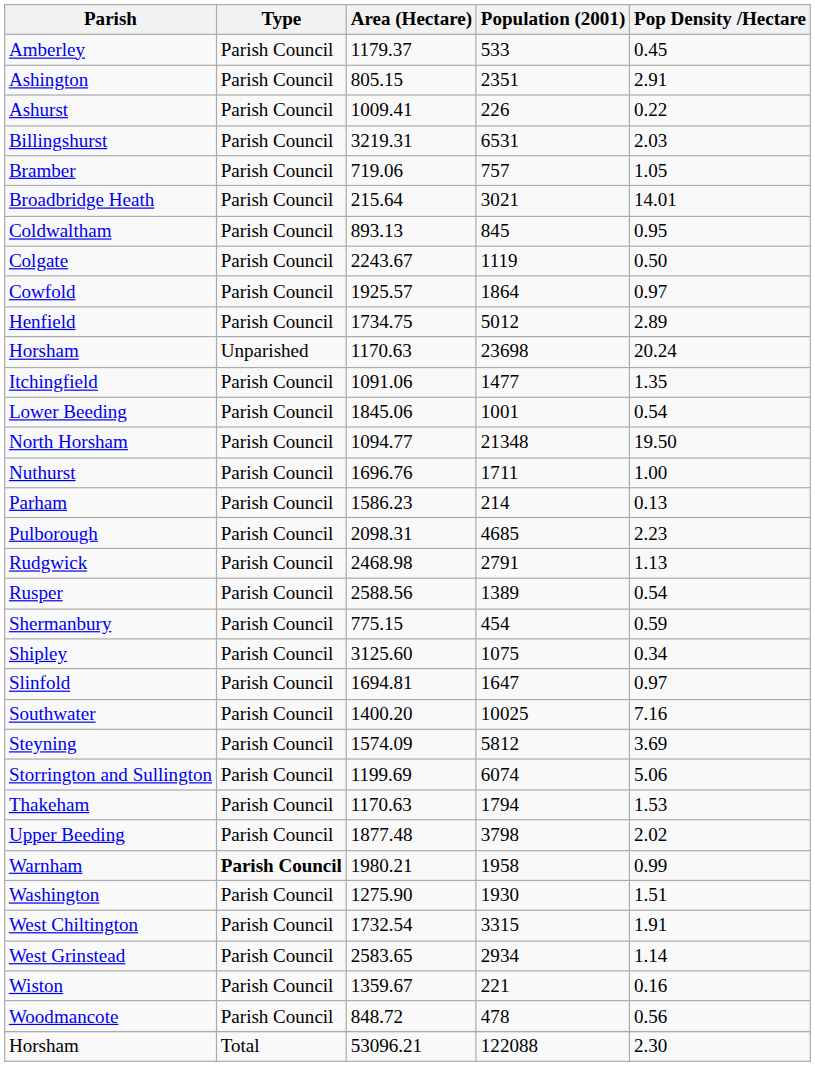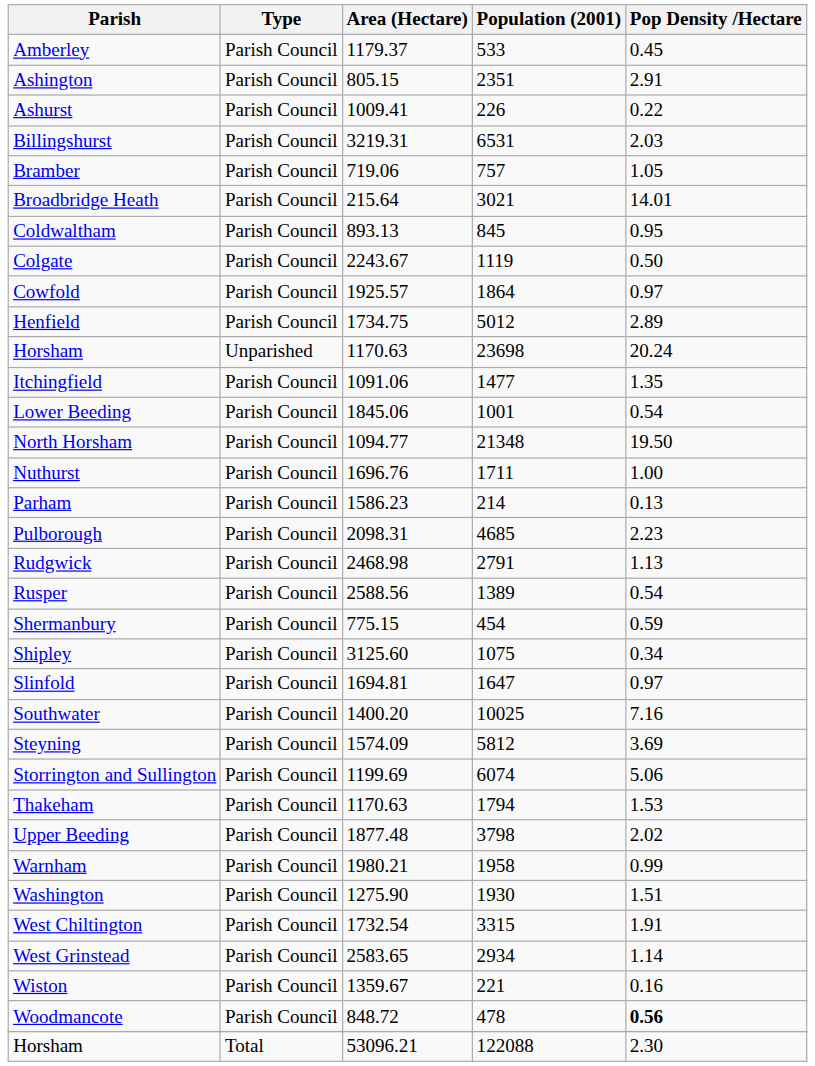(281, 865) bold -> (281, 865) normal
(651, 1016) normal -> (646, 1016) bold
